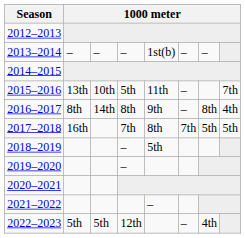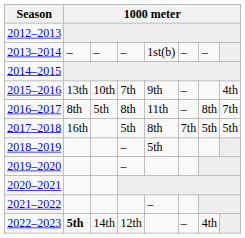(128, 90) 5th -> (128, 90) 7th
(158, 90) 11th -> (155, 90) 9th
(230, 90) 7th -> (230, 90) 4th
(104, 109) 14th -> (101, 109) 5th
(155, 109) 9th -> (158, 109) 11th
(230, 109) 4th -> (230, 109) 7th
(128, 128) 7th -> (128, 128) 5th
(74, 223) normal -> (75, 223) bold
(101, 223) 5th -> (104, 223) 14th
